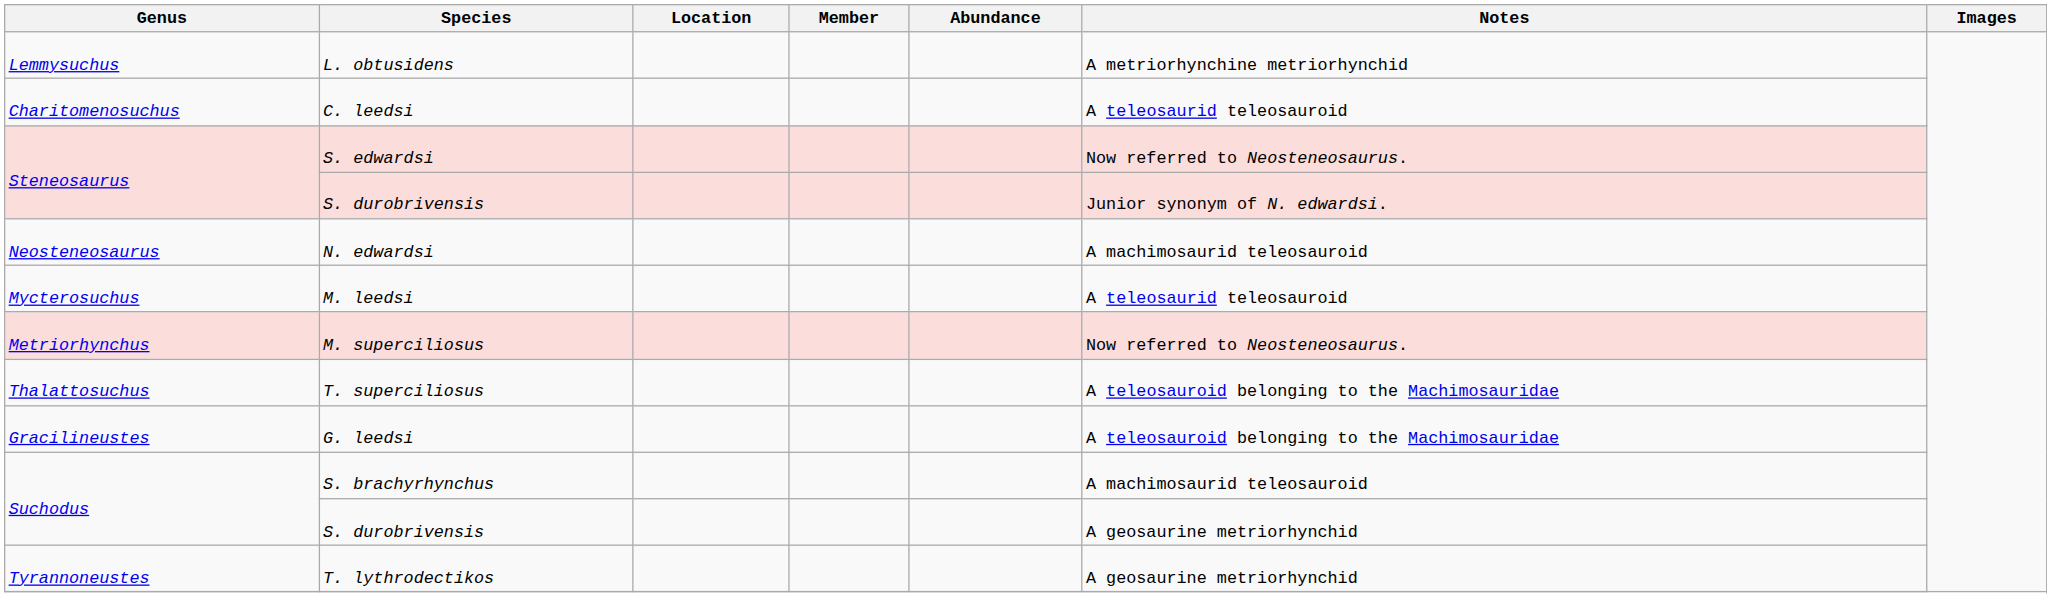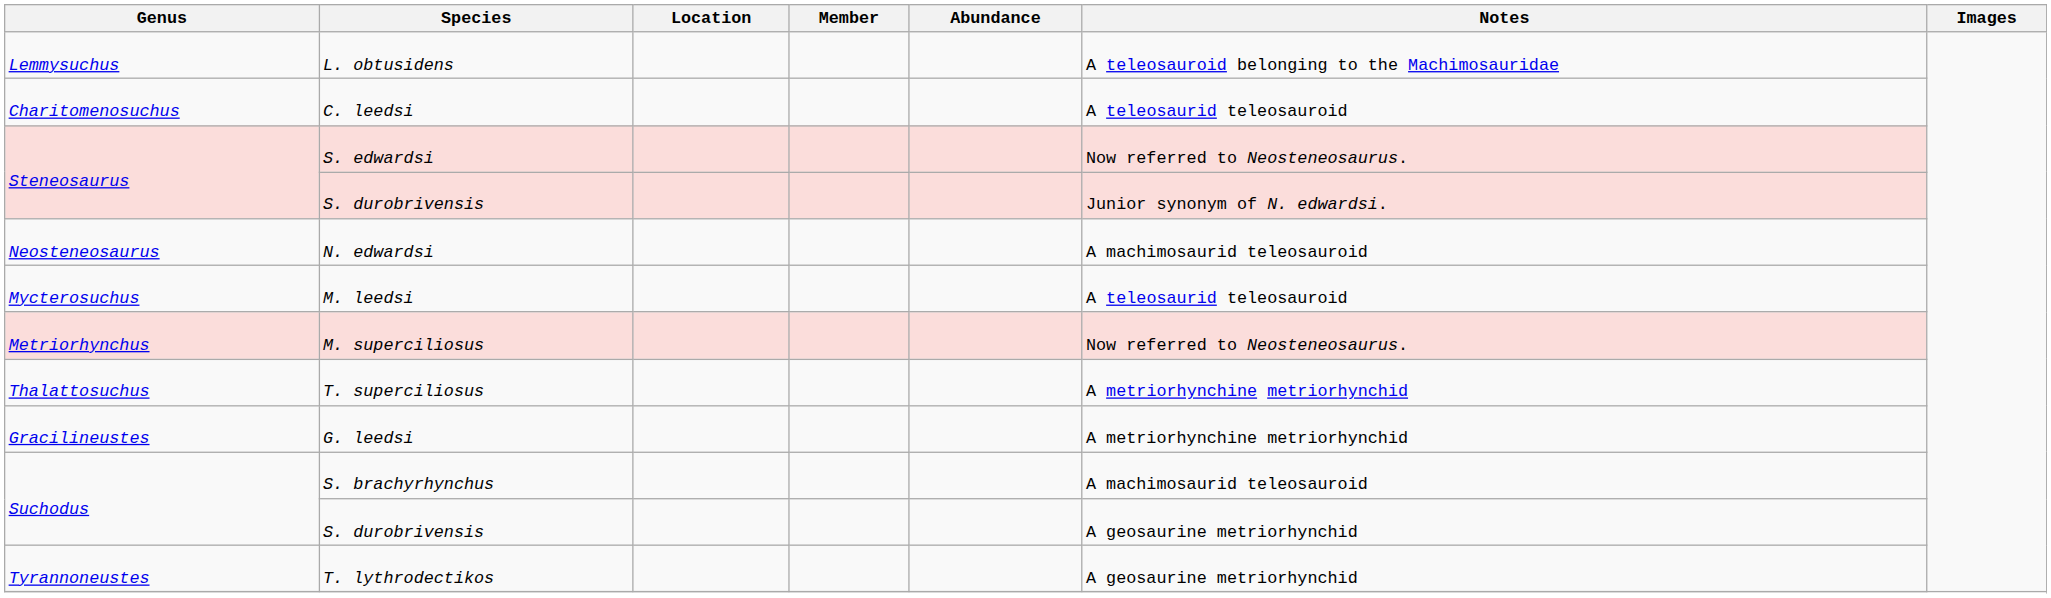(1247, 65) A metriorhynchine metriorhynchid -> (1323, 65) A teleosauroid belonging to the Machimosauridae
(1323, 392) A teleosauroid belonging to the Machimosauridae -> (1247, 392) A metriorhynchine metriorhynchid
(1323, 438) A teleosauroid belonging to the Machimosauridae -> (1247, 438) A metriorhynchine metriorhynchid
